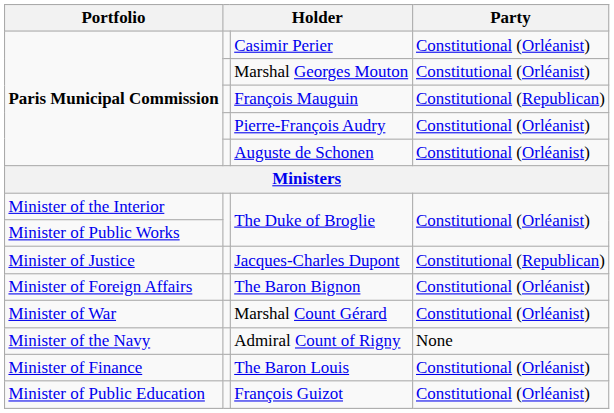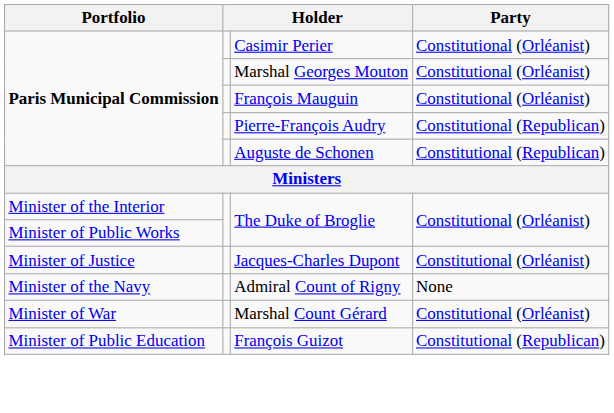(510, 98) Constitutional (Republican) -> (503, 98) Constitutional (Orléanist)
(503, 125) Constitutional (Orléanist) -> (510, 125) Constitutional (Republican)
(503, 152) Constitutional (Orléanist) -> (510, 152) Constitutional (Republican)
(510, 260) Constitutional (Republican) -> (503, 260) Constitutional (Orléanist)
- row: (100, 286)
rows swapped: (62, 313) <-> (79, 340)
- row: (75, 367)
(503, 394) Constitutional (Orléanist) -> (510, 340) Constitutional (Republican)
